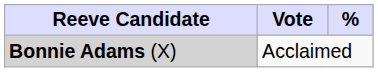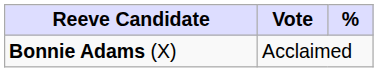(93, 50) lightgrey background -> (93, 50) no background
